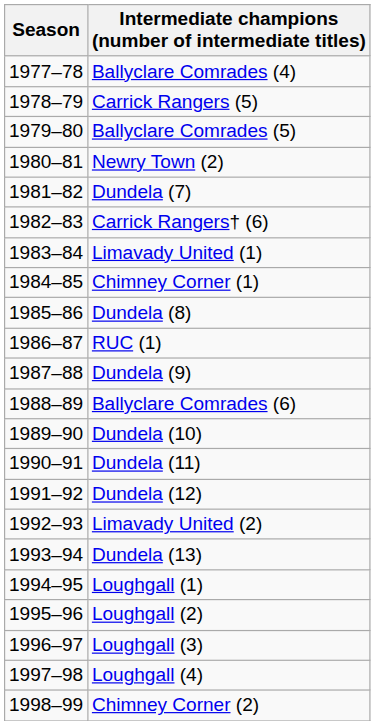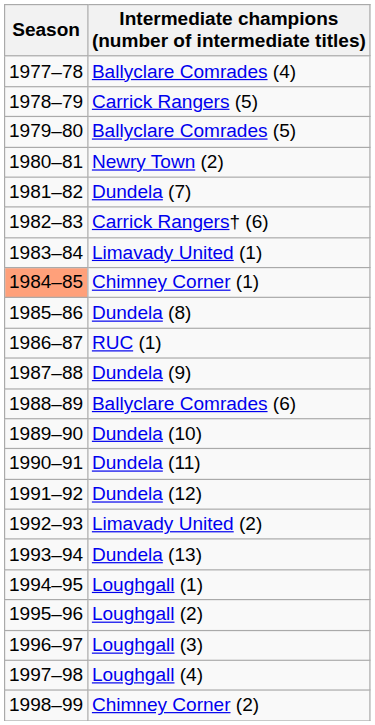(46, 282) no background -> (46, 282) lightsalmon background
